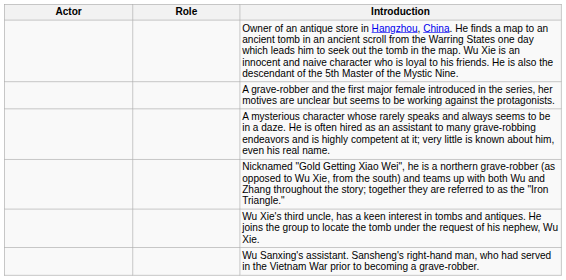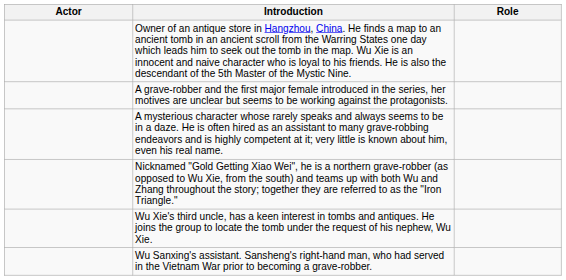columns swapped: (186, 12) <-> (400, 12)
